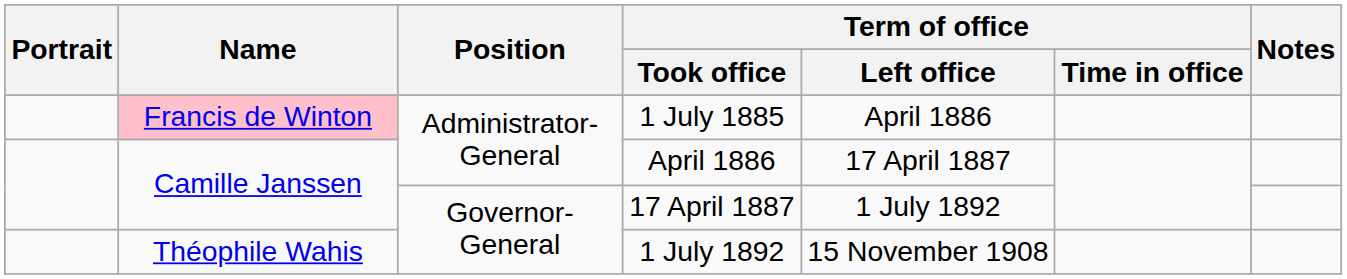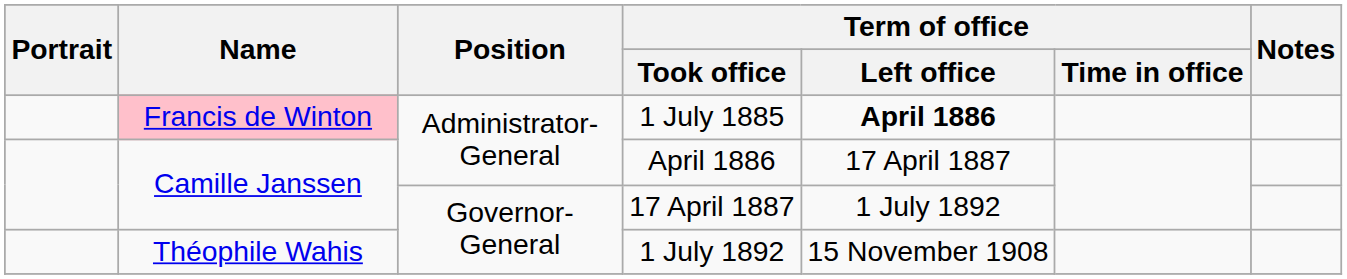(928, 116) normal -> (928, 116) bold
